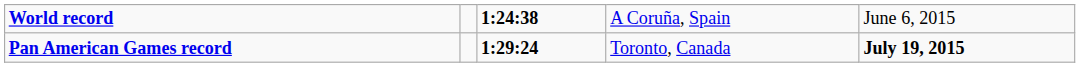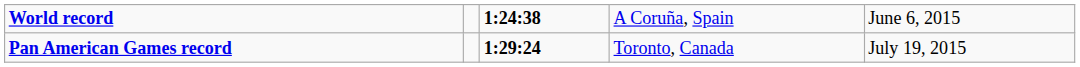(914, 47) bold -> (917, 47) normal
